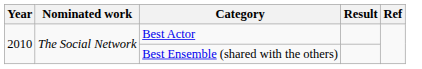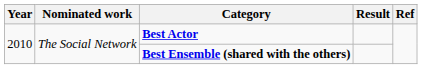(169, 34) normal -> (170, 34) bold
(240, 53) normal -> (246, 53) bold
